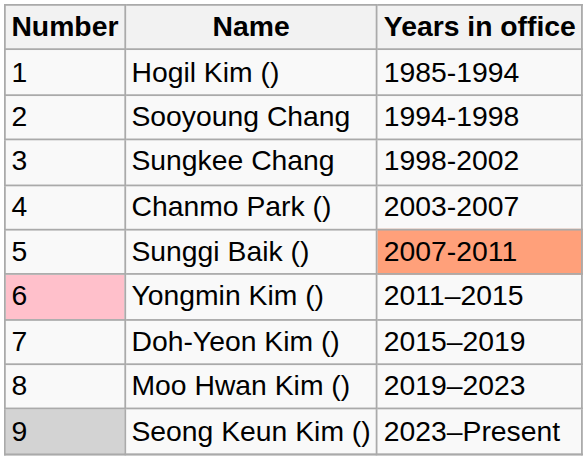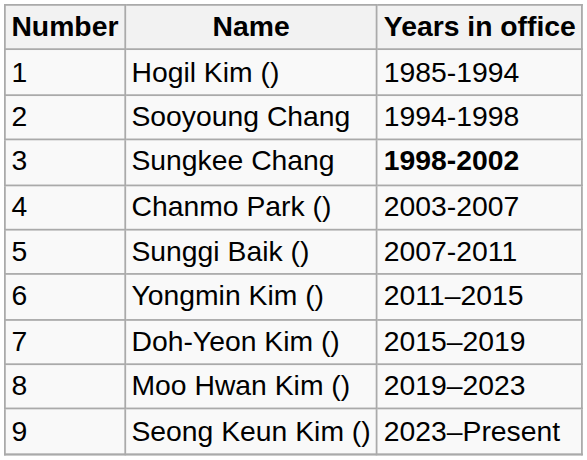(452, 161) normal -> (452, 161) bold
(450, 251) lightsalmon background -> (450, 251) no background
(19, 296) pink background -> (19, 296) no background
(19, 431) lightgrey background -> (19, 431) no background
